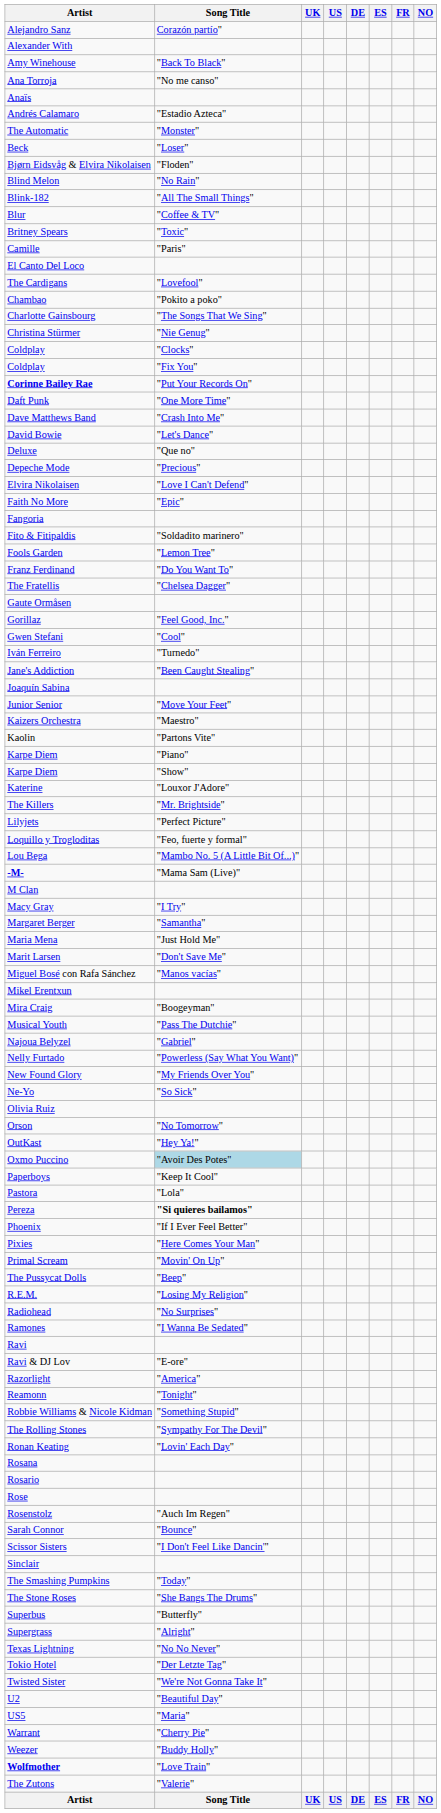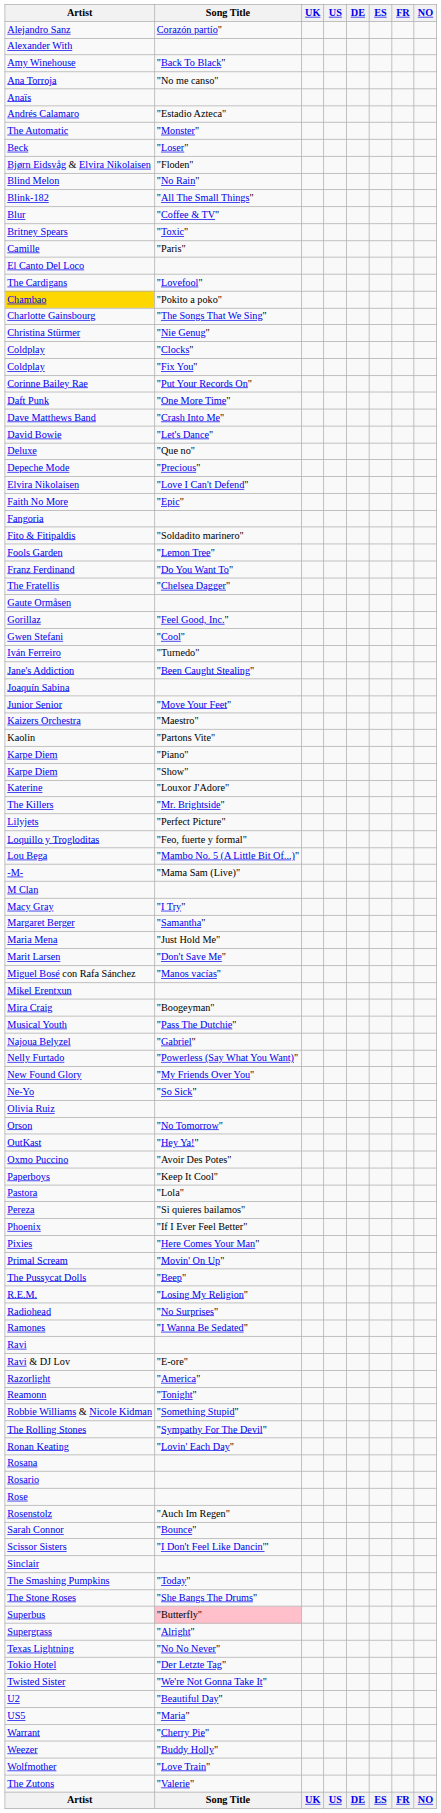(27, 299) no background -> (27, 299) gold background
(50, 383) bold -> (48, 383) normal
(16, 872) bold -> (15, 872) normal
(194, 1159) lightblue background -> (194, 1159) no background
(205, 1210) bold -> (201, 1210) normal
(179, 1614) no background -> (179, 1614) pink background
(34, 1766) bold -> (32, 1766) normal
